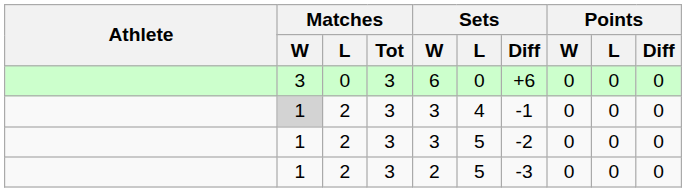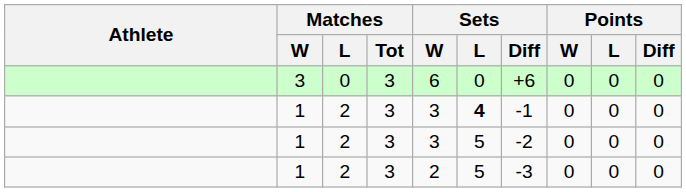(300, 111) lightgrey background -> (300, 111) no background
(479, 111) normal -> (479, 111) bold
